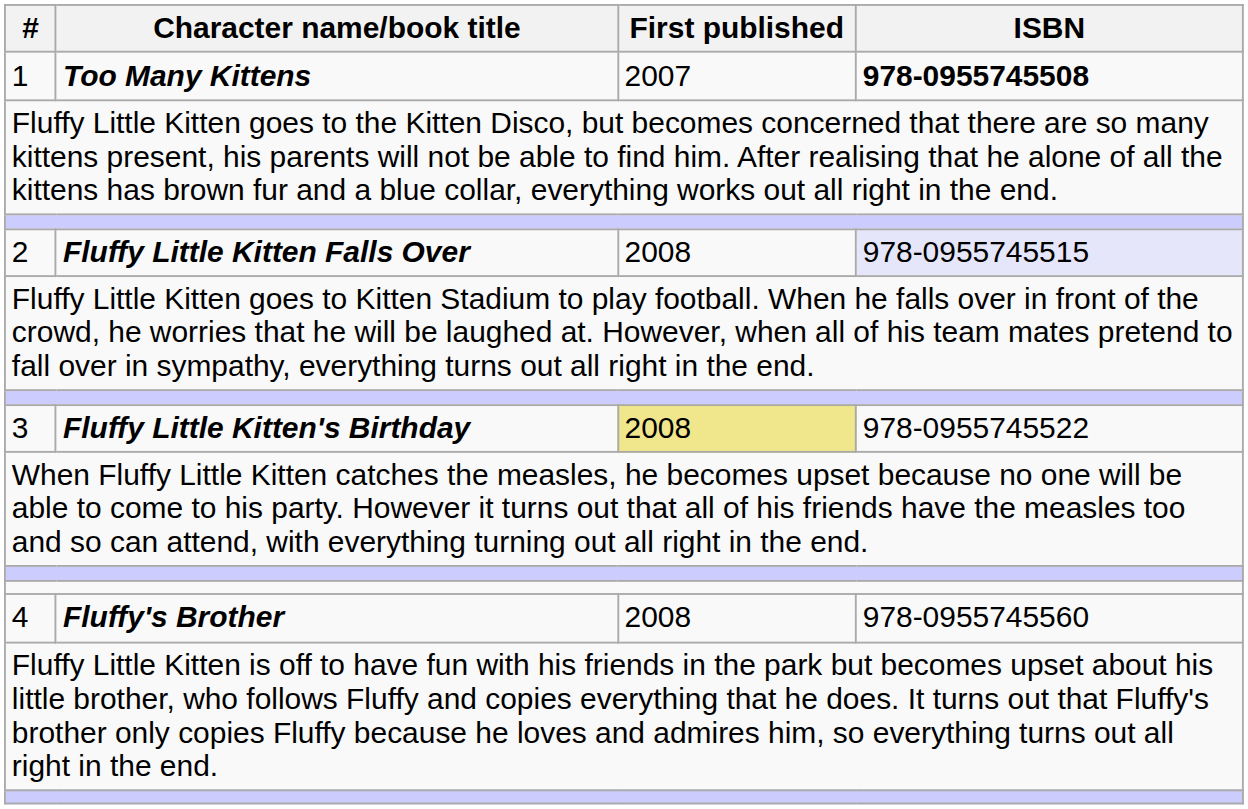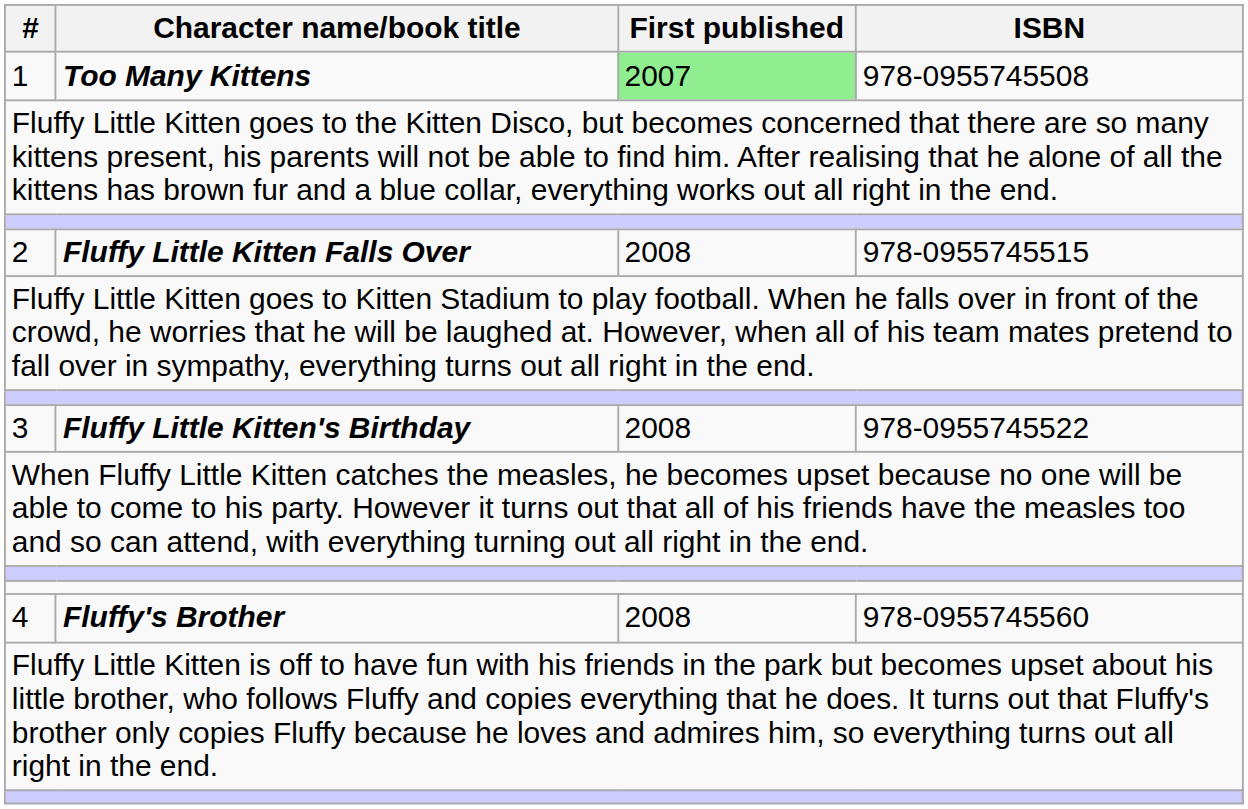(658, 75) no background -> (658, 75) lightgreen background
(976, 75) bold -> (976, 75) normal
(976, 251) lavender background -> (976, 251) no background
(658, 427) khaki background -> (658, 427) no background
